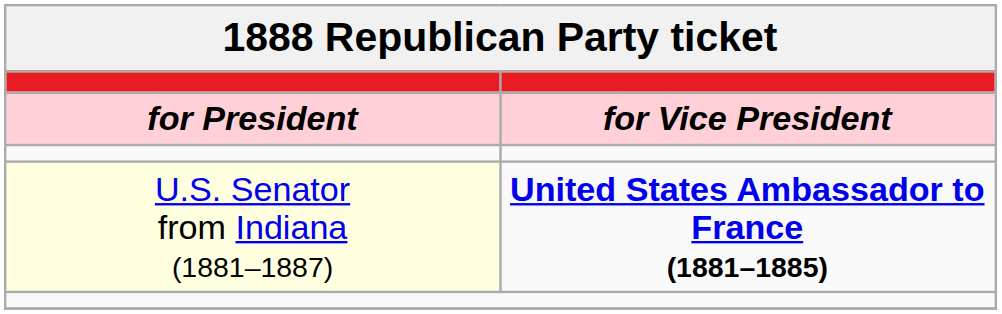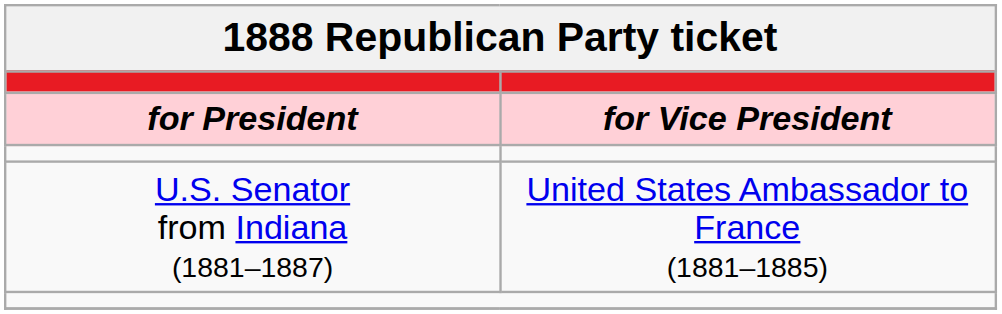(253, 227) lightyellow background -> (253, 227) no background
(747, 227) bold -> (747, 227) normal
